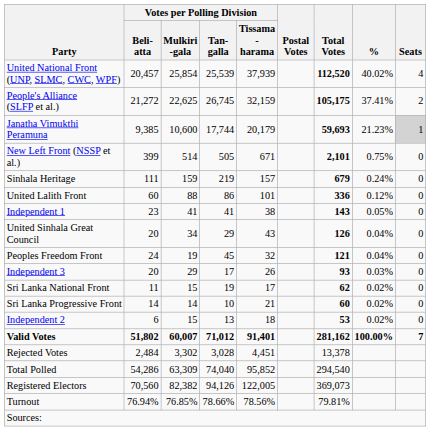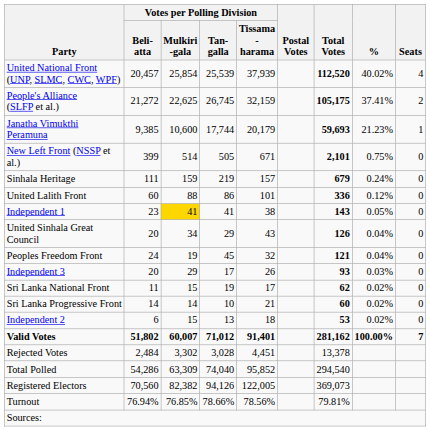(421, 129) lightgrey background -> (421, 129) no background
(192, 211) no background -> (192, 211) gold background
